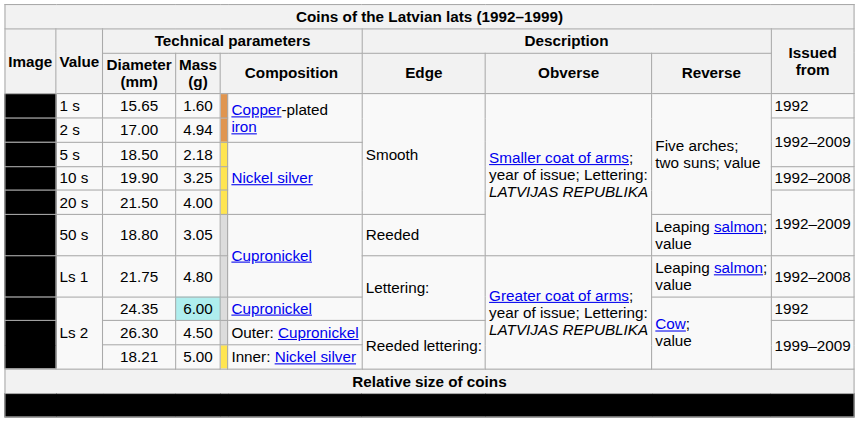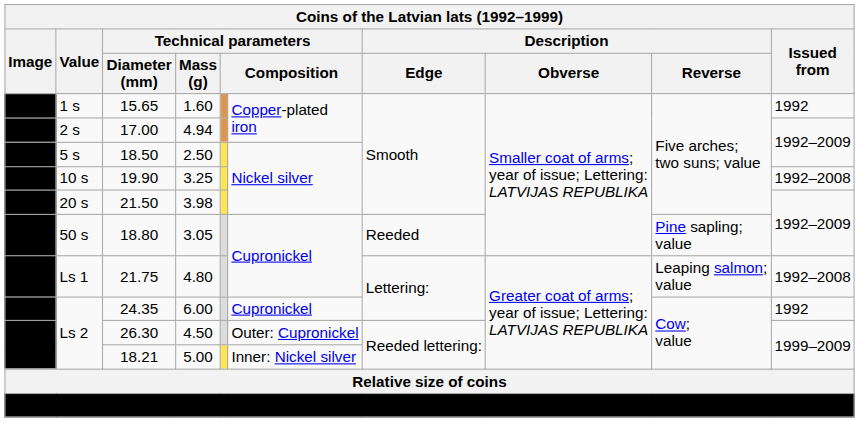(198, 154) 2.18 -> (198, 154) 2.50
(198, 202) 4.00 -> (198, 202) 3.98
(711, 235) Leaping salmon; value -> (699, 235) Pine sapling; value
(198, 309) paleturquoise background -> (198, 309) no background
